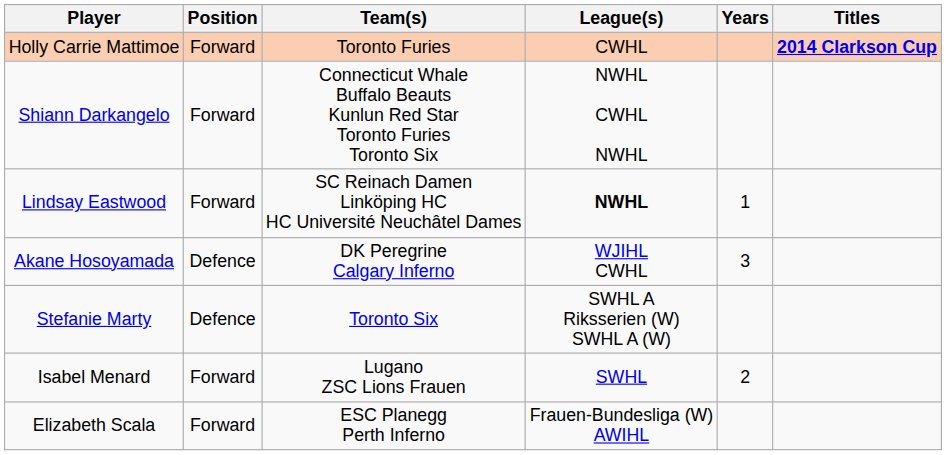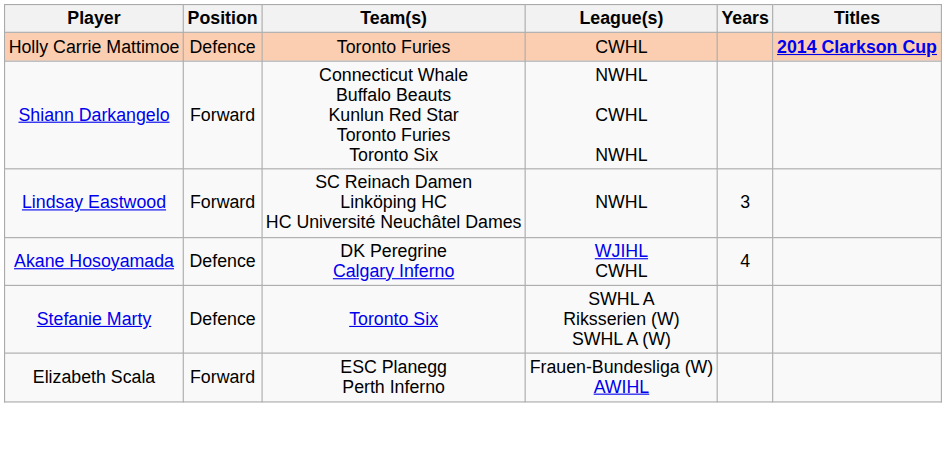(223, 46) Forward -> (223, 46) Defence
(621, 202) bold -> (621, 202) normal
(745, 202) 1 -> (745, 202) 3
(745, 261) 3 -> (745, 261) 4
- row: (94, 377)
